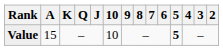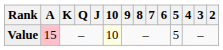(50, 35) no background -> (50, 35) pink background
(112, 35) no background -> (112, 35) lightyellow background
(176, 35) bold -> (176, 35) normal
